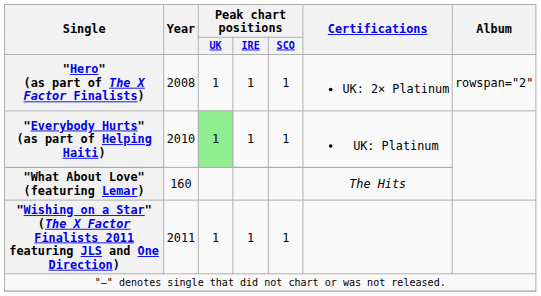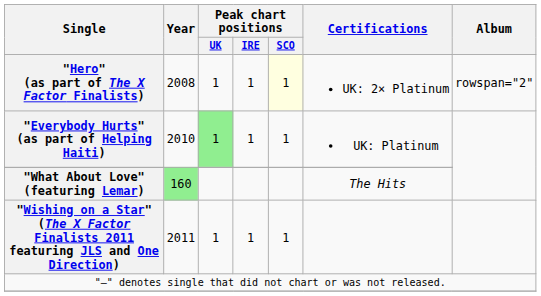(286, 82) no background -> (286, 82) lightyellow background
(181, 184) no background -> (181, 184) lightgreen background
